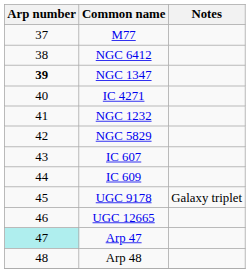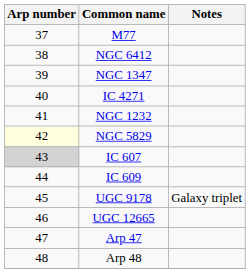(42, 75) bold -> (42, 75) normal
(42, 136) no background -> (42, 136) lightyellow background
(42, 156) no background -> (42, 156) lightgrey background
(42, 237) paleturquoise background -> (42, 237) no background
